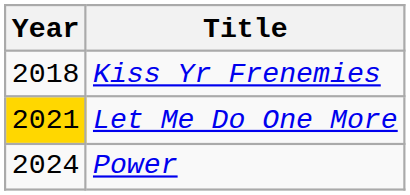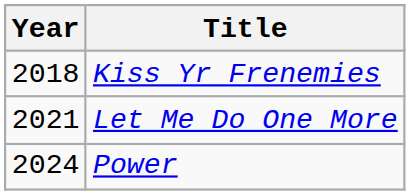(46, 120) gold background -> (46, 120) no background
